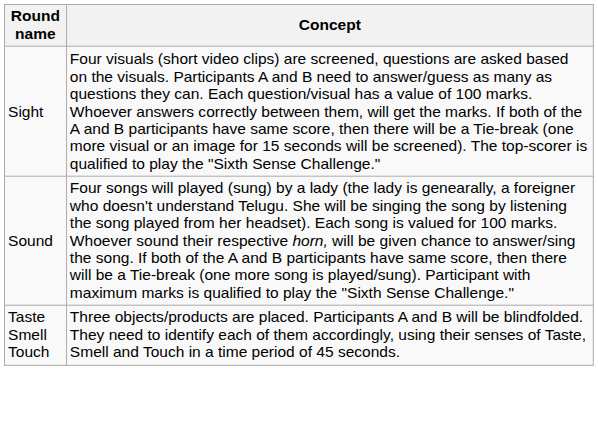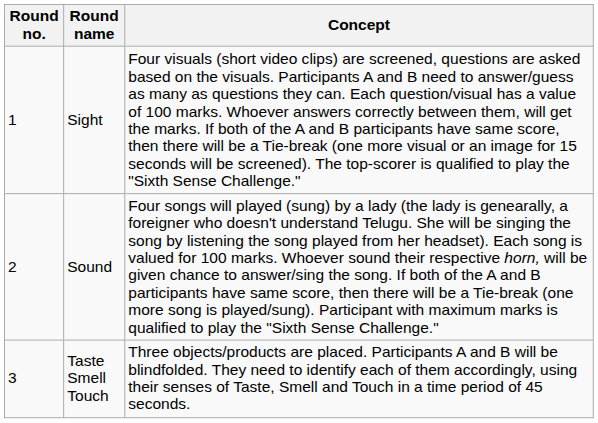+ column: (34, 25)
